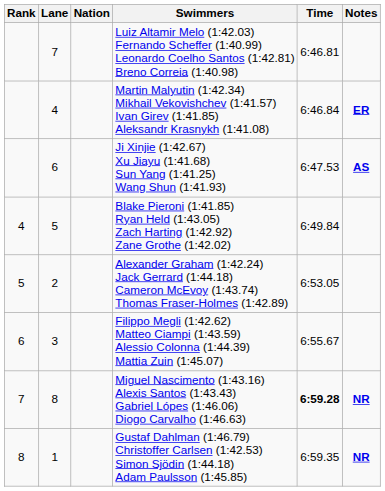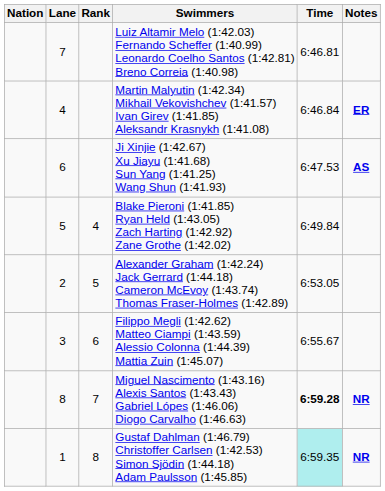columns swapped: (21, 13) <-> (92, 13)
(320, 457) no background -> (320, 457) paleturquoise background
